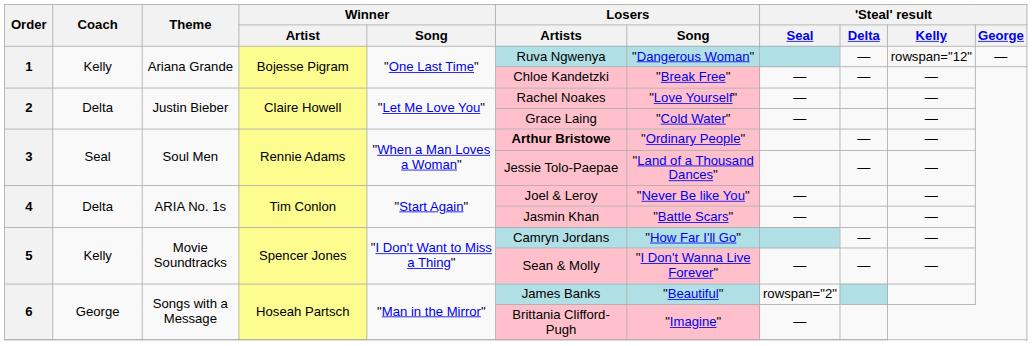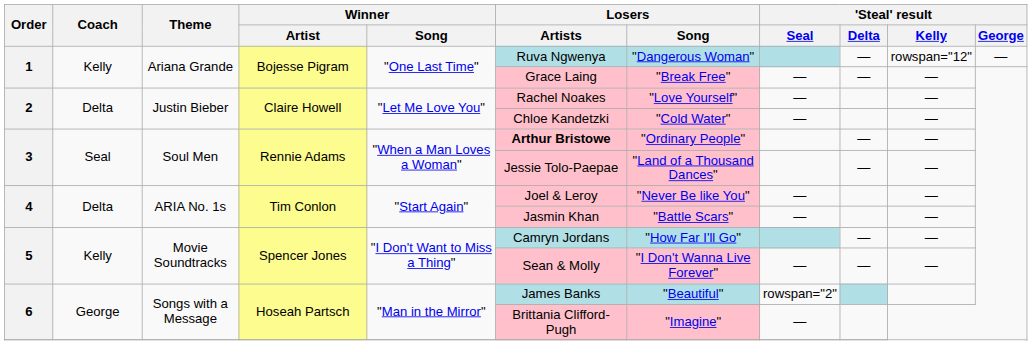(561, 77) Chloe Kandetzki -> (561, 77) Grace Laing
(561, 118) Grace Laing -> (561, 118) Chloe Kandetzki
